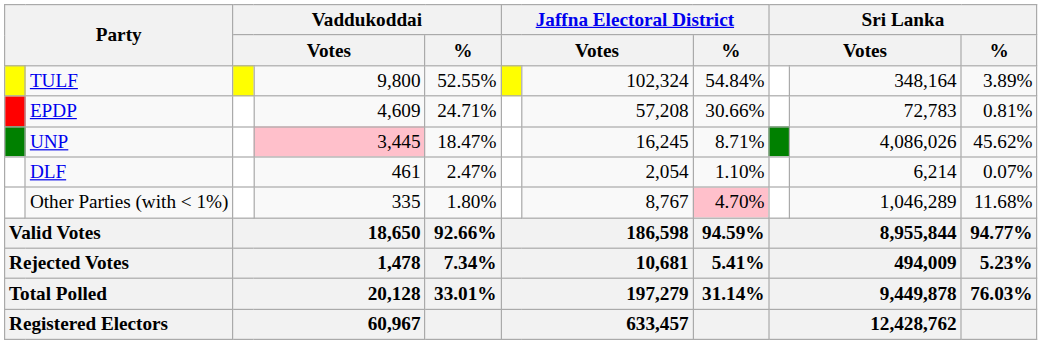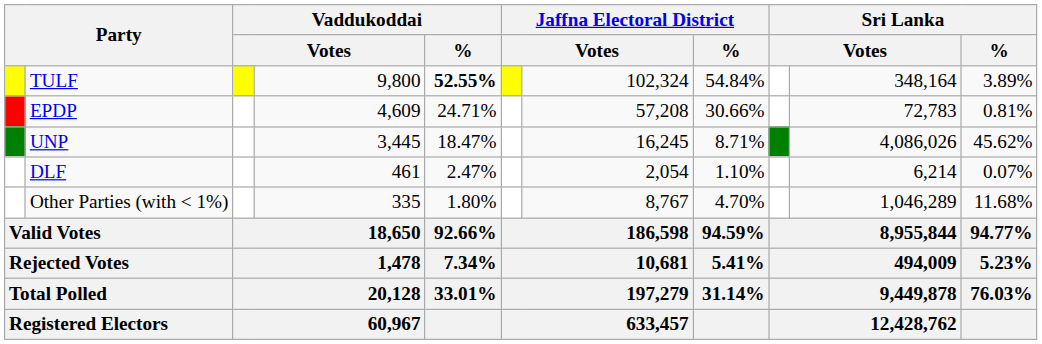(467, 80) normal -> (465, 80) bold
(399, 141) pink background -> (399, 141) no background
(740, 202) pink background -> (740, 202) no background
